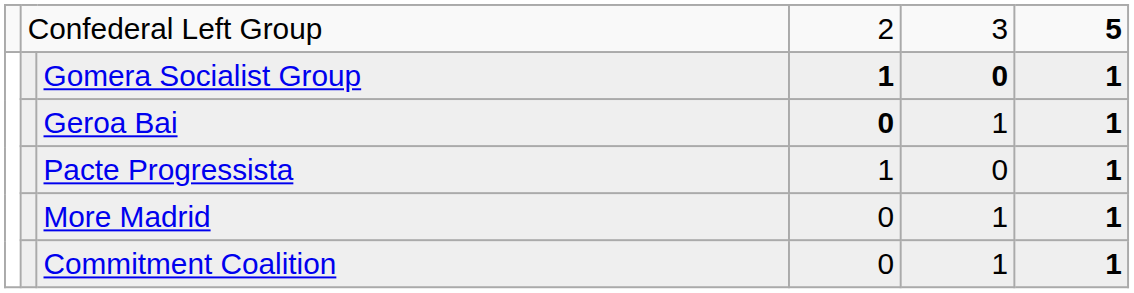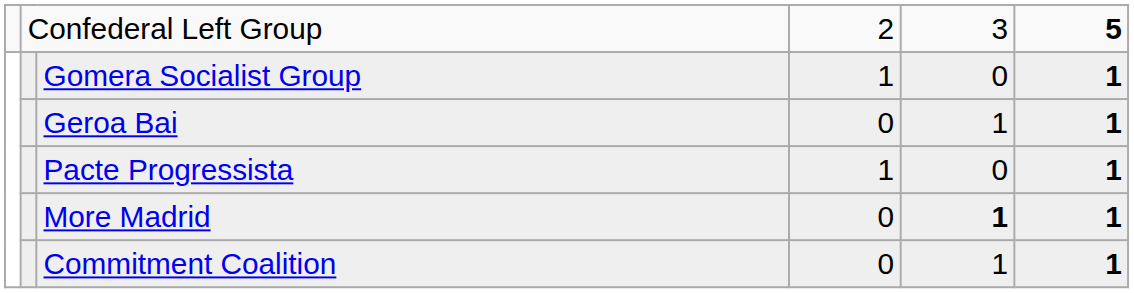(886, 76) bold -> (886, 76) normal
(1000, 76) bold -> (1000, 76) normal
(886, 123) bold -> (886, 123) normal
(1000, 217) normal -> (1000, 217) bold
